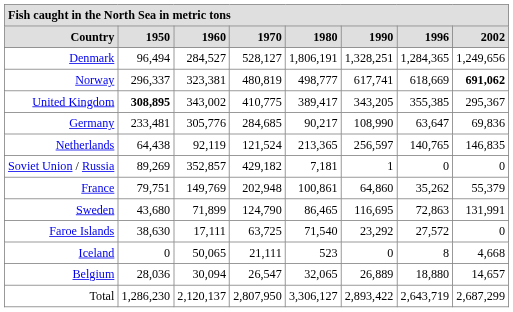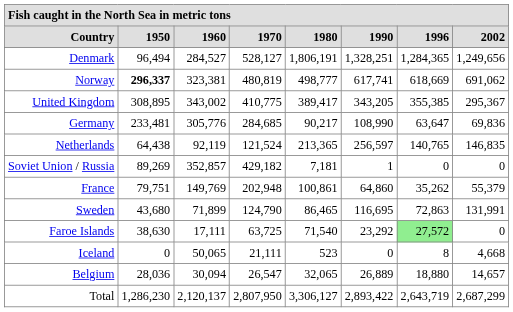(150, 80) normal -> (150, 80) bold
(485, 80) bold -> (485, 80) normal
(150, 101) bold -> (150, 101) normal
(432, 231) no background -> (432, 231) lightgreen background
